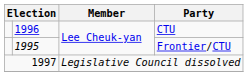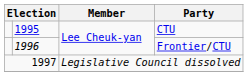(27, 30) 1996 -> (27, 30) 1995
(27, 46) 1995 -> (27, 46) 1996
